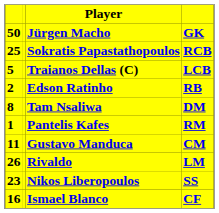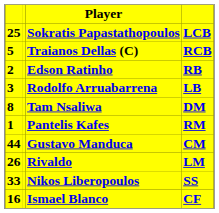- row: (69, 32)
(197, 51) RCB -> (197, 32) LCB
(197, 69) LCB -> (197, 51) RCB
+ row: (92, 88)
(13, 143) 11 -> (14, 143) 44
(14, 180) 23 -> (14, 180) 33
